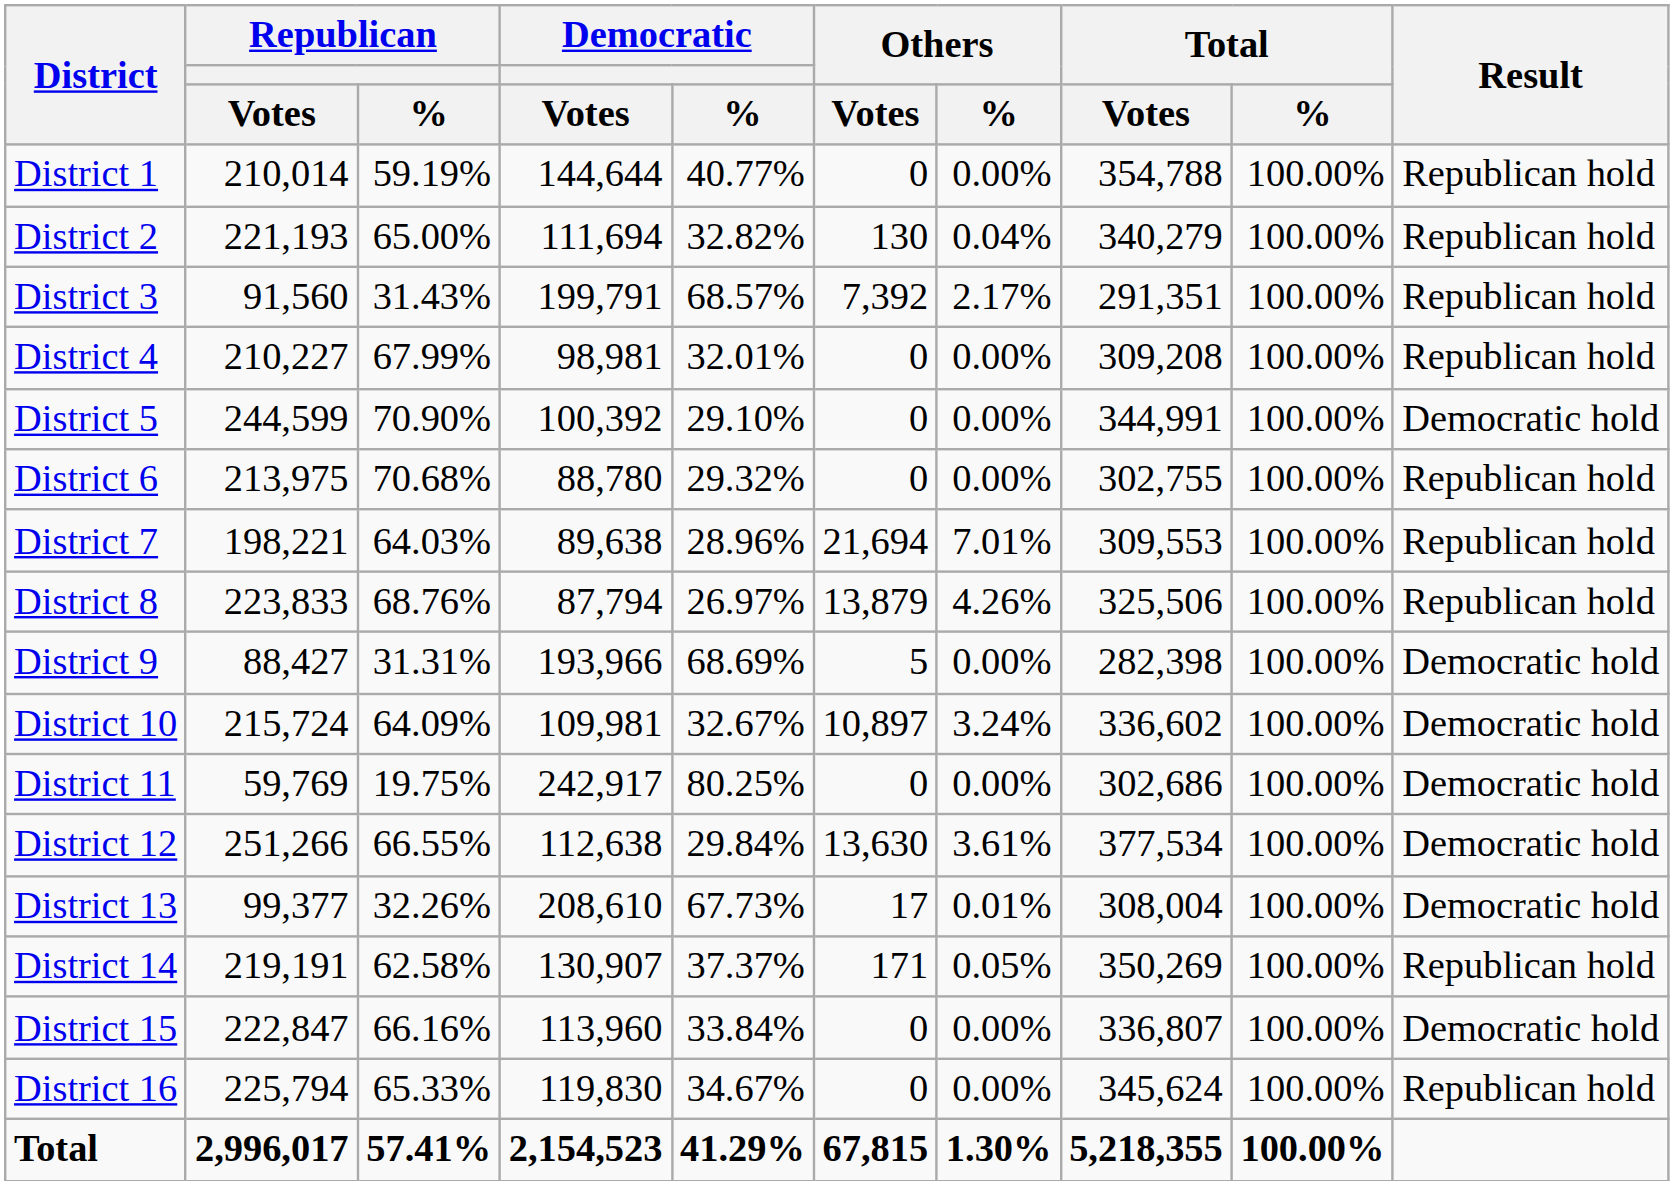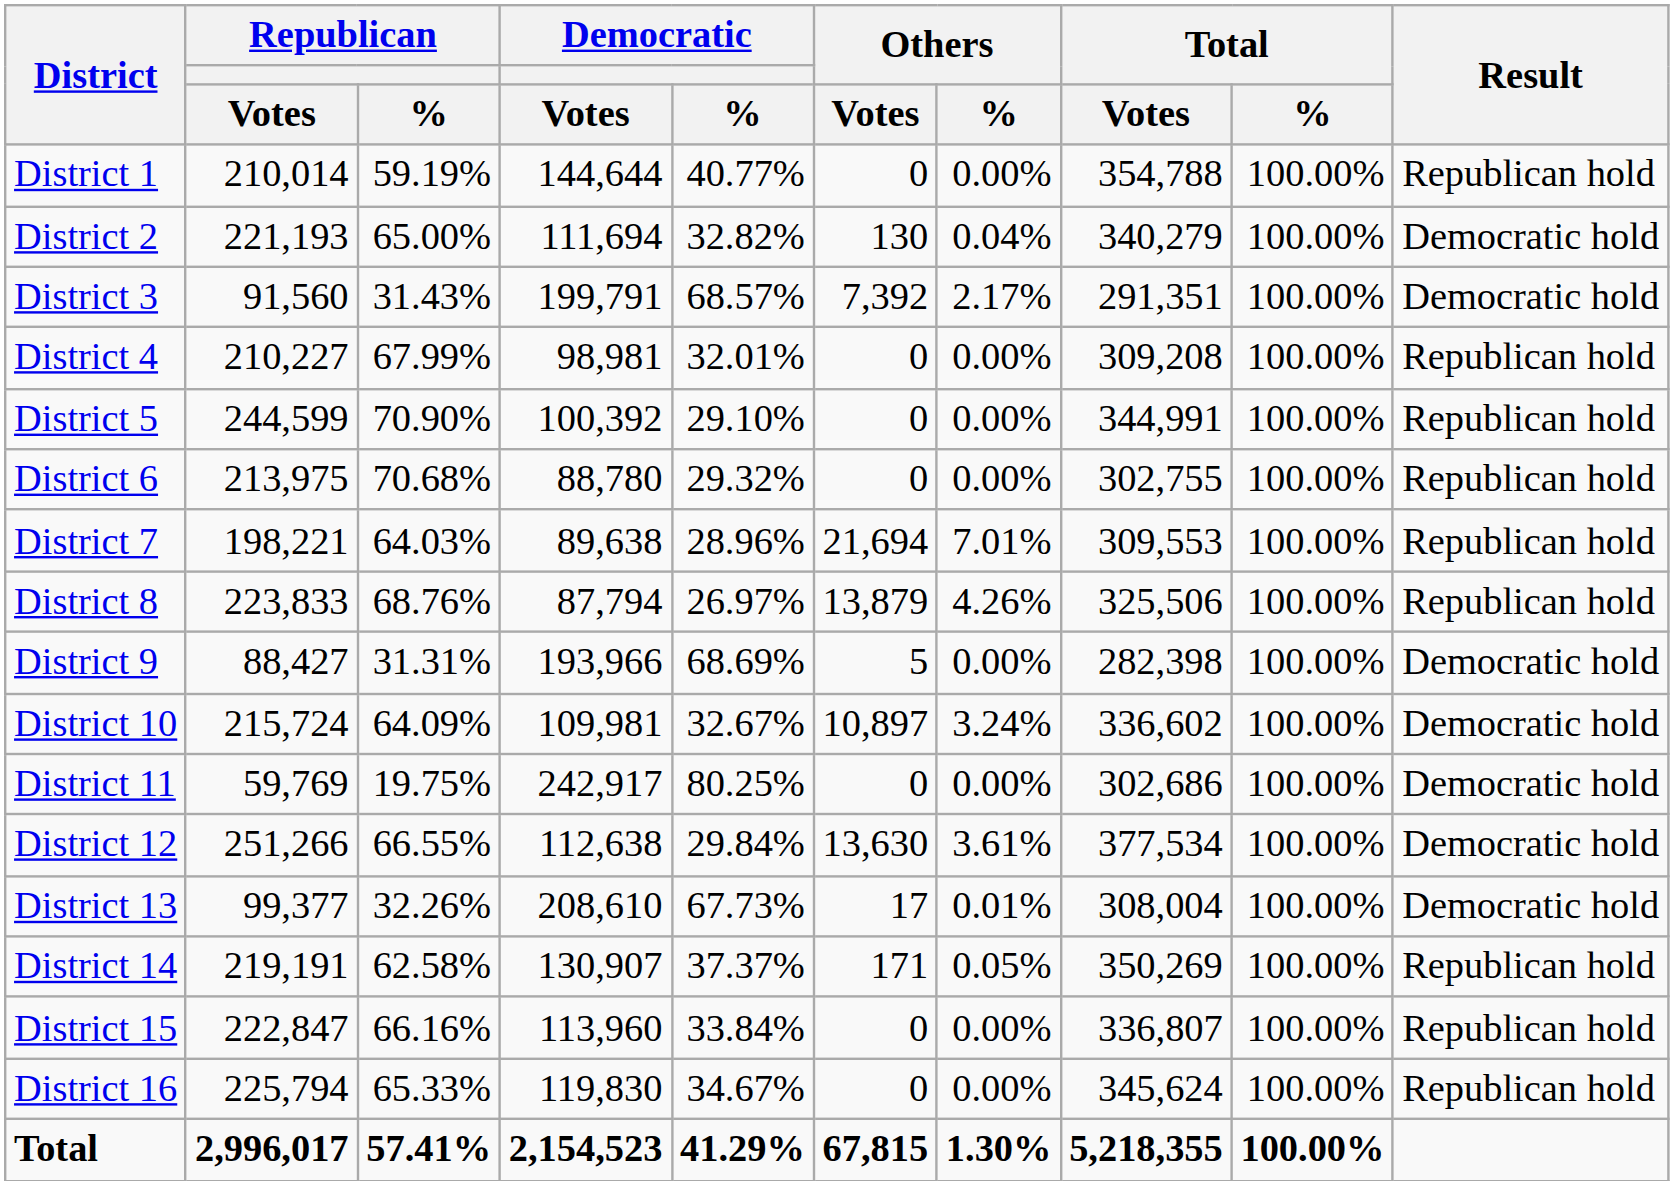(1529, 235) Republican hold -> (1531, 235) Democratic hold
(1529, 296) Republican hold -> (1531, 296) Democratic hold
(1531, 418) Democratic hold -> (1529, 418) Republican hold
(1531, 1027) Democratic hold -> (1529, 1027) Republican hold
